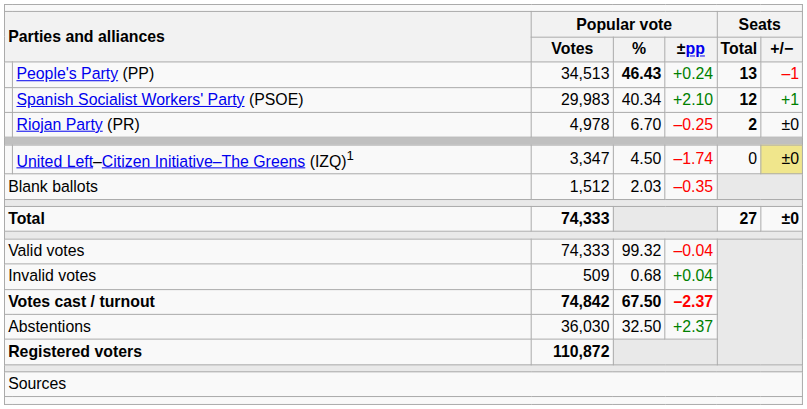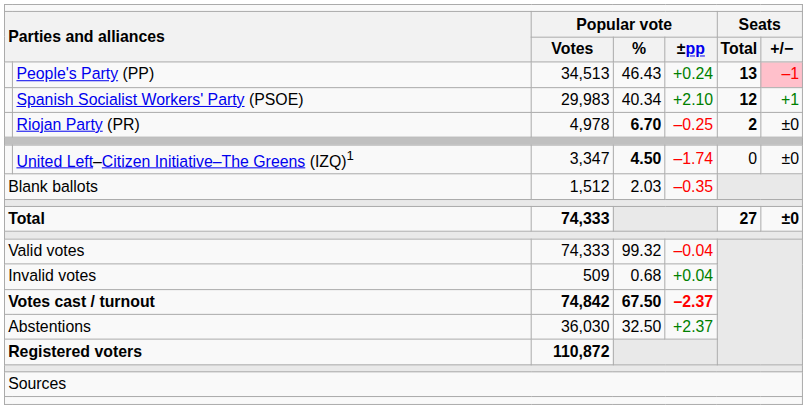(641, 74) bold -> (641, 74) normal
(790, 74) no background -> (790, 74) pink background
(646, 124) normal -> (646, 124) bold
(646, 159) normal -> (646, 159) bold
(790, 159) khaki background -> (790, 159) no background
